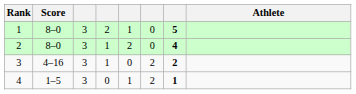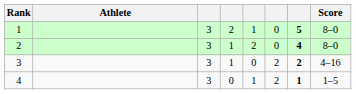columns swapped: (268, 13) <-> (53, 13)
